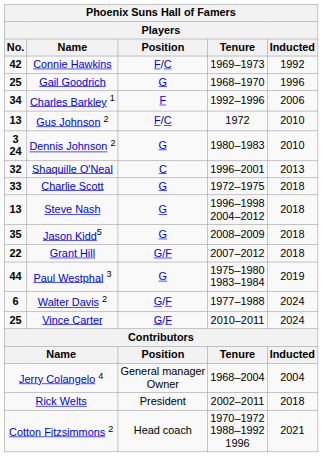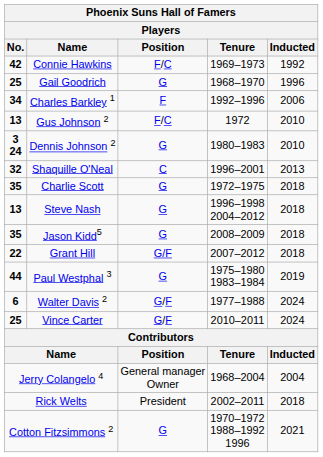(16, 186) 33 -> (16, 186) 35
(163, 431) Head coach -> (163, 431) G
